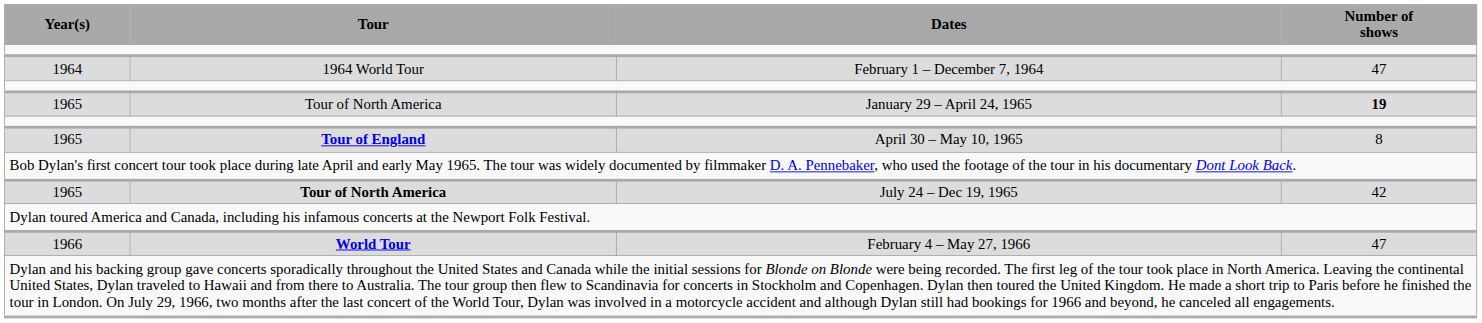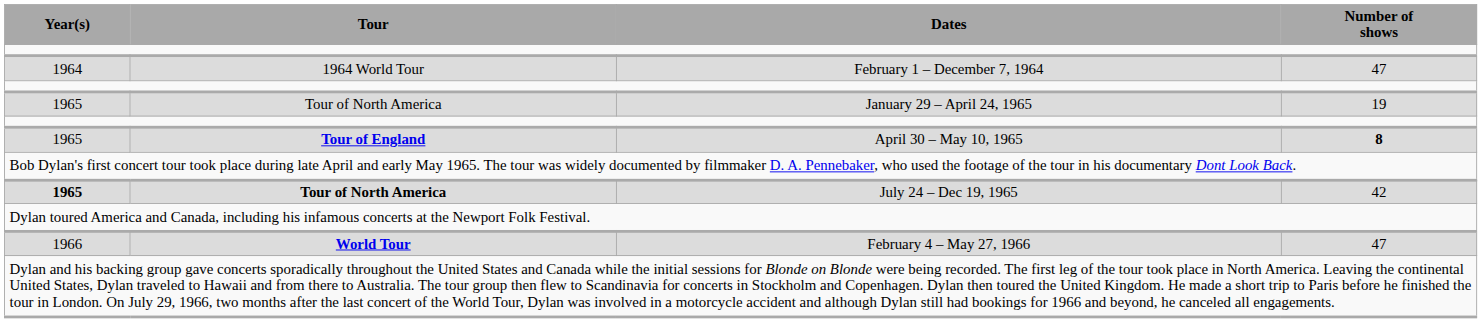(1379, 104) bold -> (1379, 104) normal
(1379, 140) normal -> (1379, 140) bold
(67, 191) normal -> (67, 191) bold
